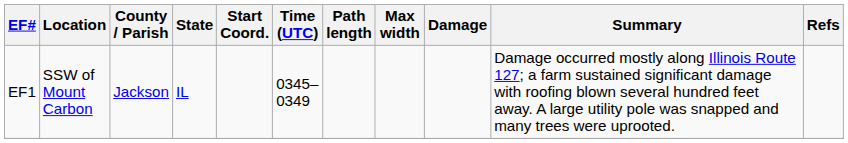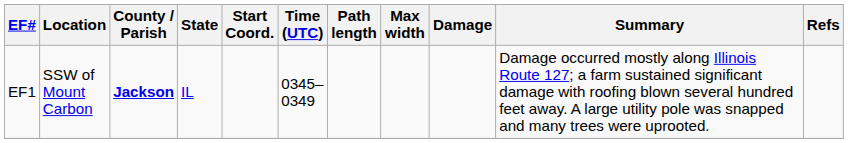(141, 91) normal -> (144, 91) bold
